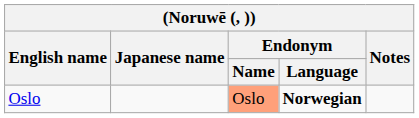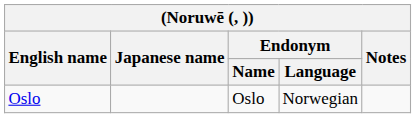(248, 98) lightsalmon background -> (248, 98) no background
(322, 98) bold -> (320, 98) normal
